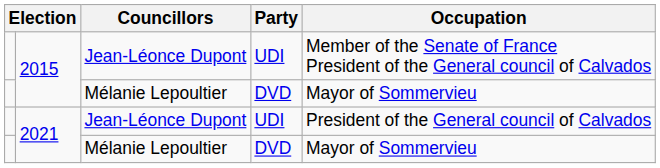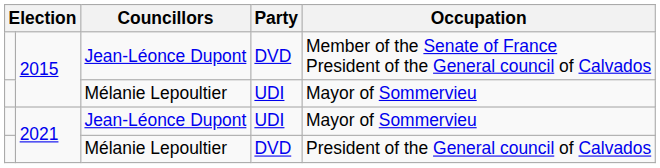(269, 55) UDI -> (273, 55) DVD
(273, 93) DVD -> (269, 93) UDI
(479, 120) President of the General council of Calvados -> (391, 120) Mayor of Sommervieu
(391, 148) Mayor of Sommervieu -> (479, 148) President of the General council of Calvados
